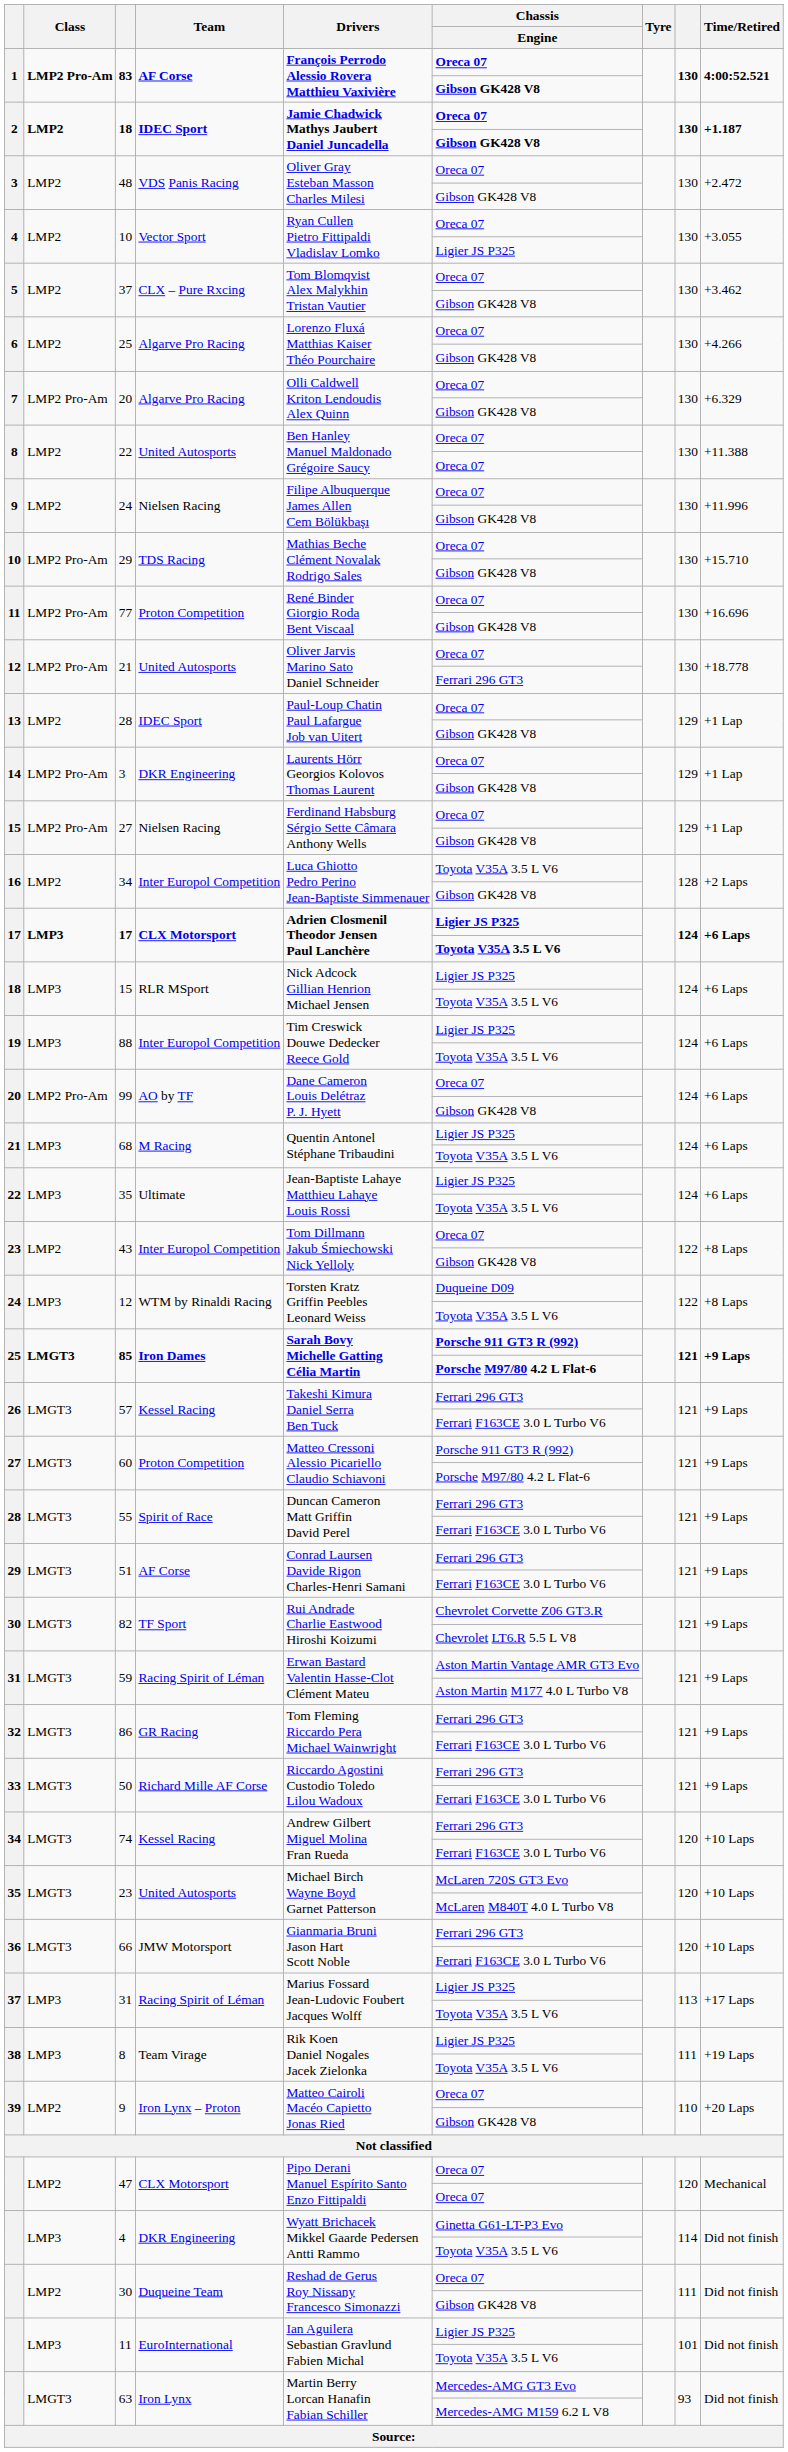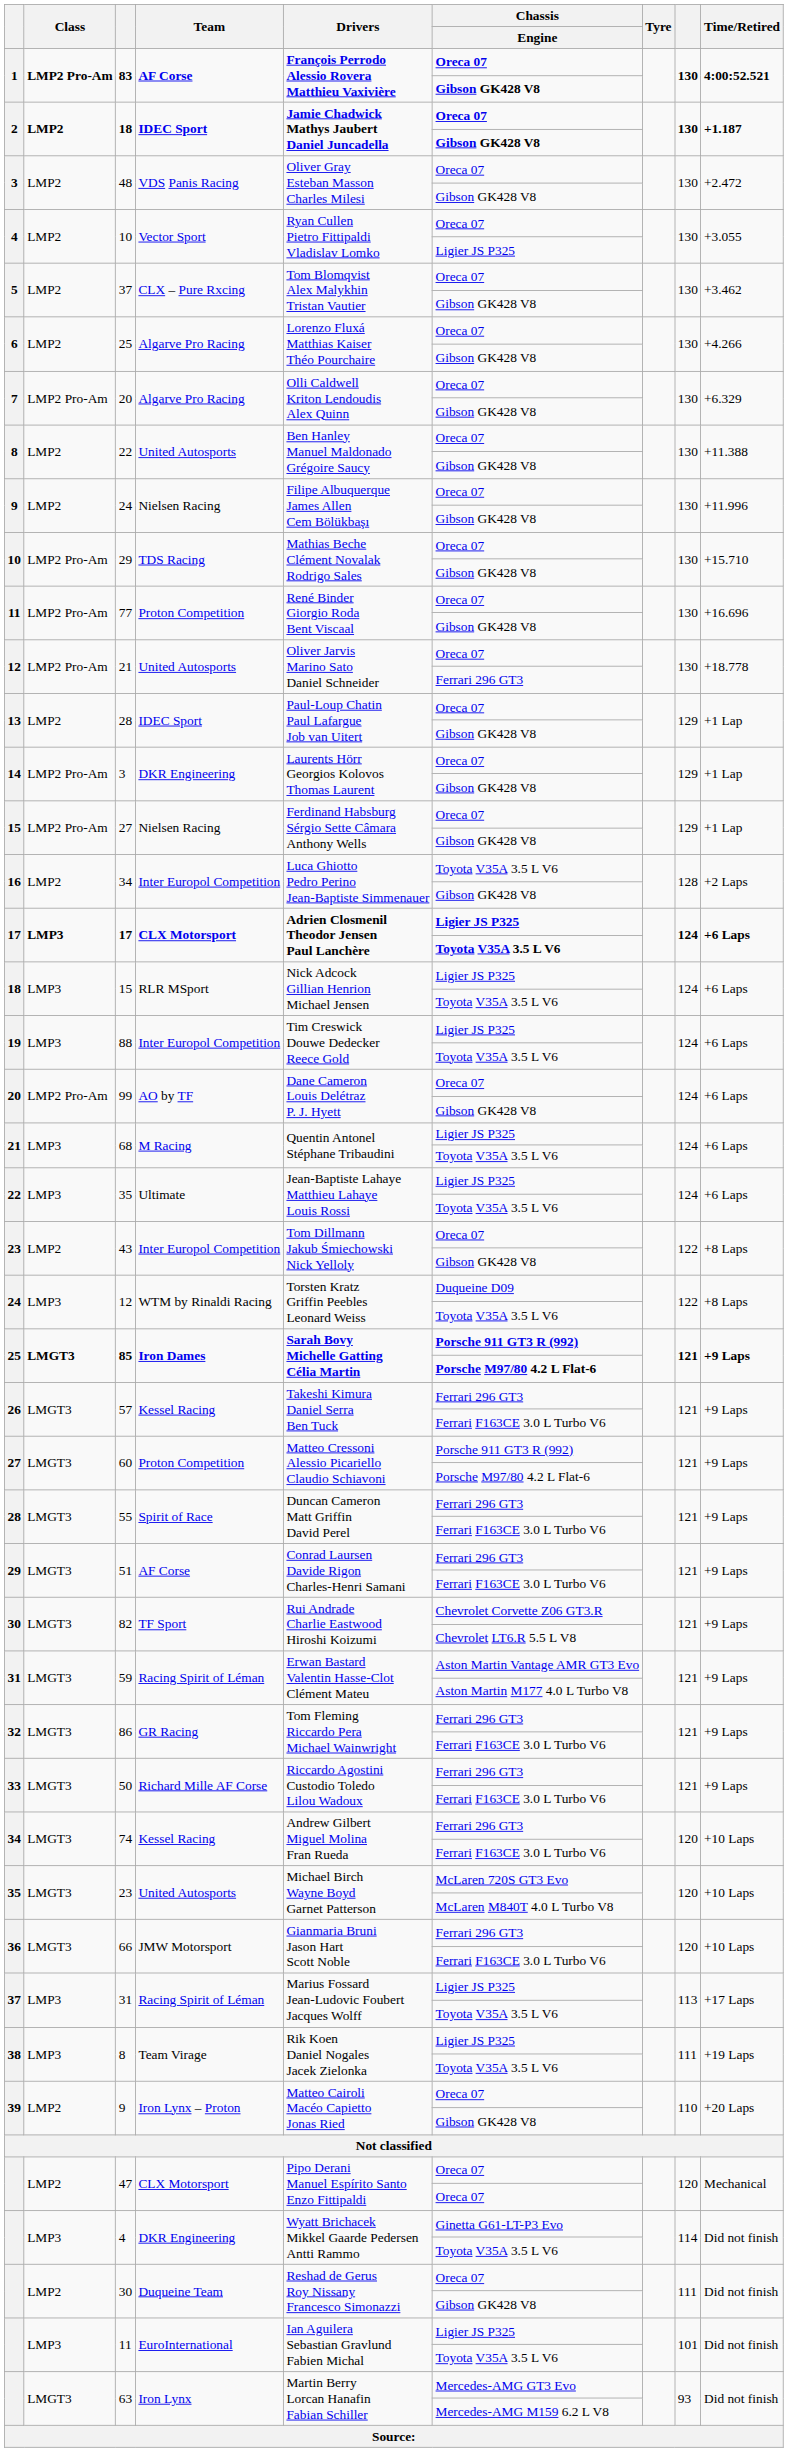(460, 465) Oreca 07 -> (486, 465) Gibson GK428 V8
